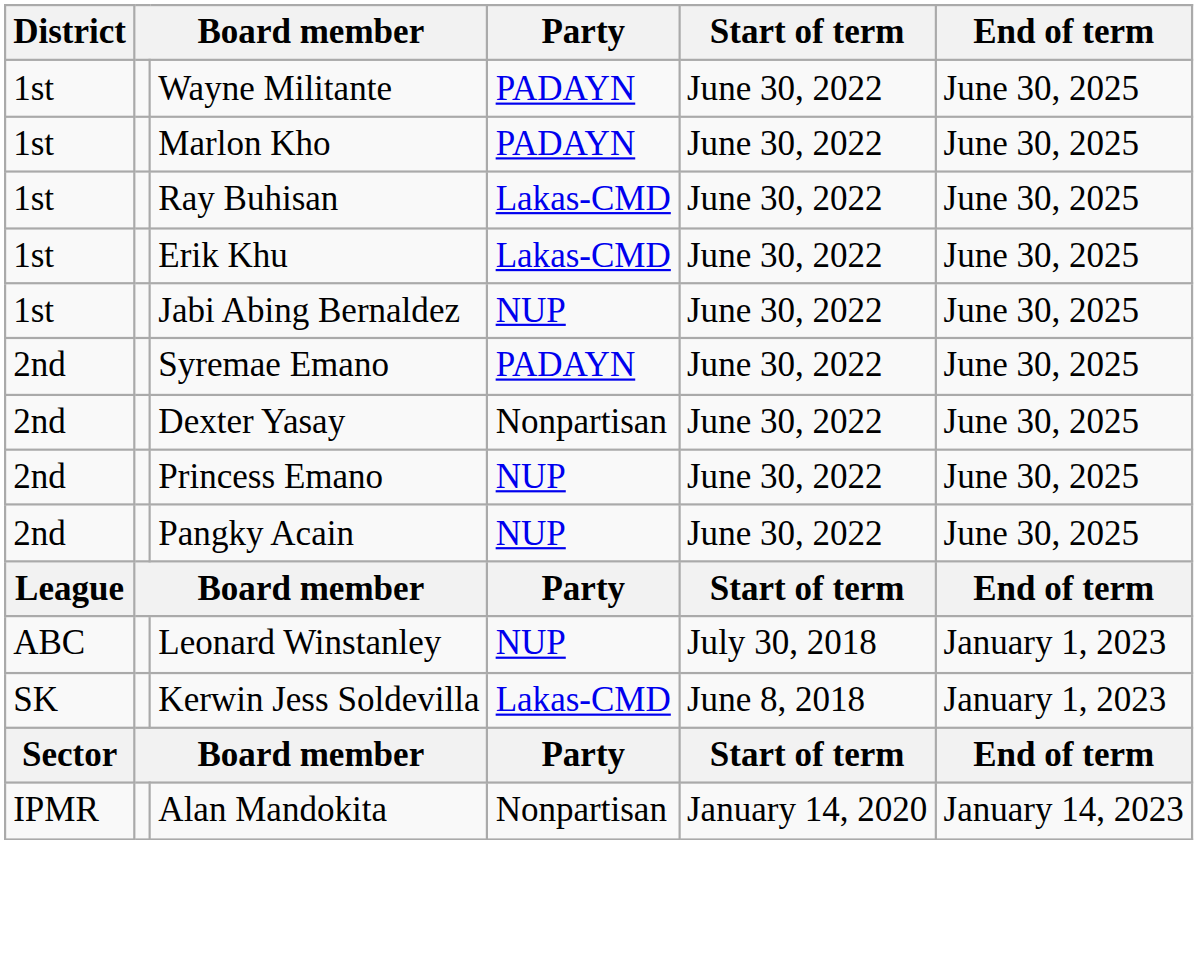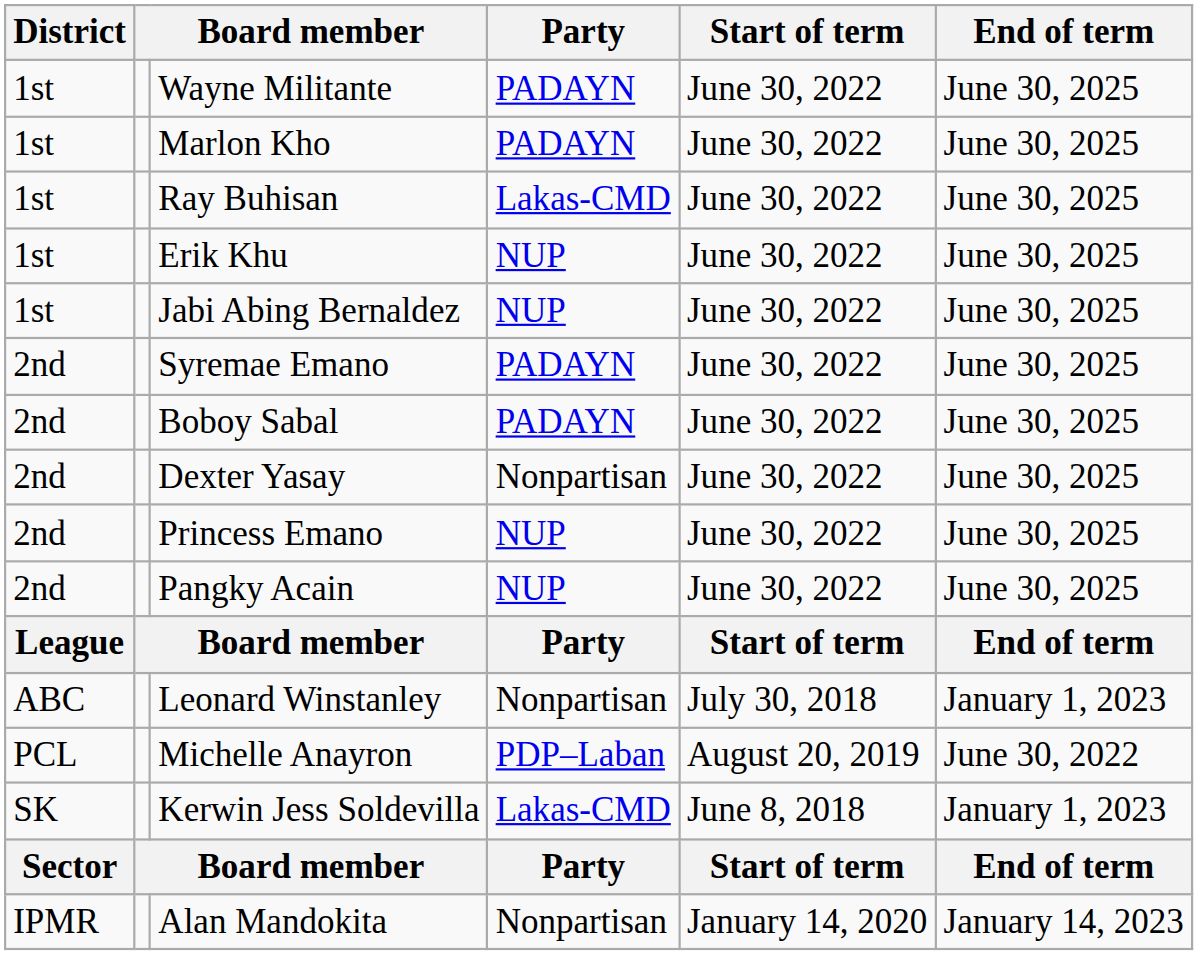(583, 254) Lakas-CMD -> (531, 254) NUP
+ row: (248, 421)
(531, 643) NUP -> (581, 699) Nonpartisan
+ row: (285, 754)
